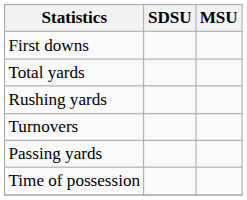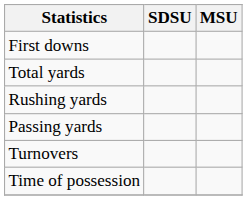rows swapped: (55, 153) <-> (43, 126)
